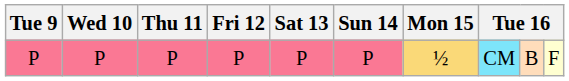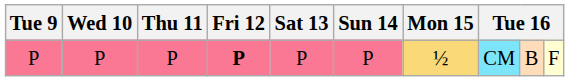(239, 57) normal -> (239, 57) bold
